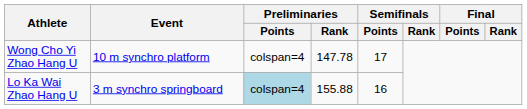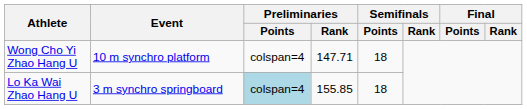(335, 57) 147.78 -> (335, 57) 147.71
(381, 57) 17 -> (381, 57) 18
(335, 89) 155.88 -> (335, 89) 155.85
(381, 89) 16 -> (381, 89) 18
